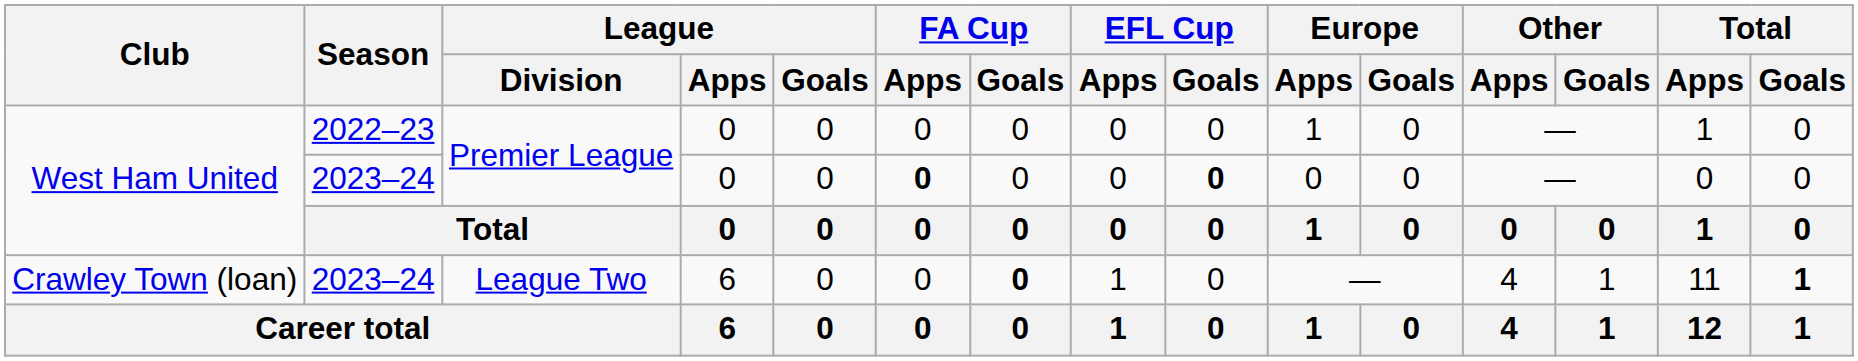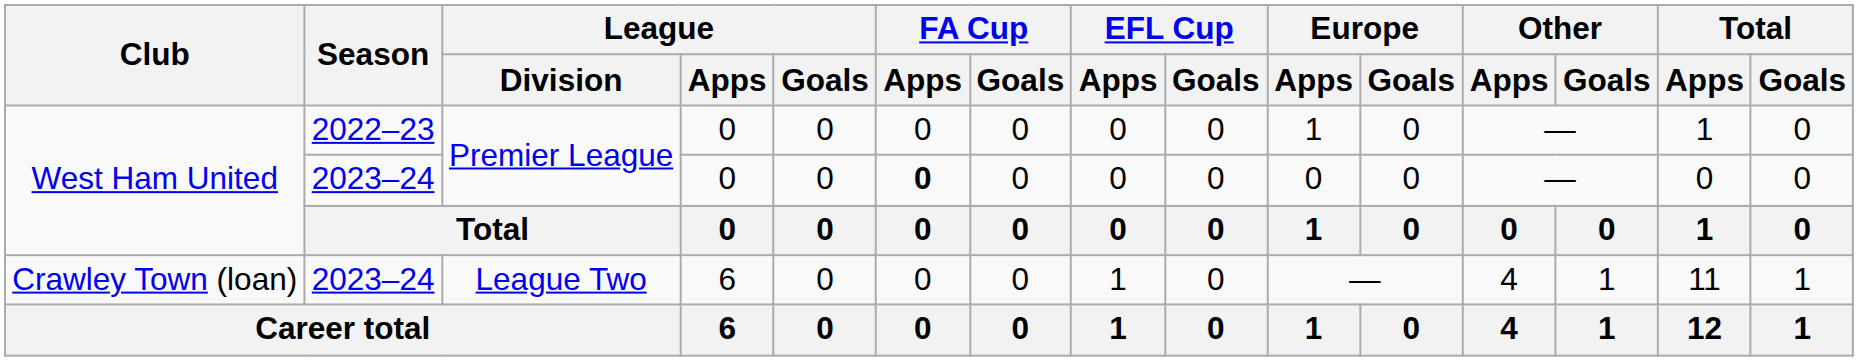(1216, 179) bold -> (1216, 179) normal
(1020, 279) bold -> (1020, 279) normal
(1802, 279) bold -> (1802, 279) normal
